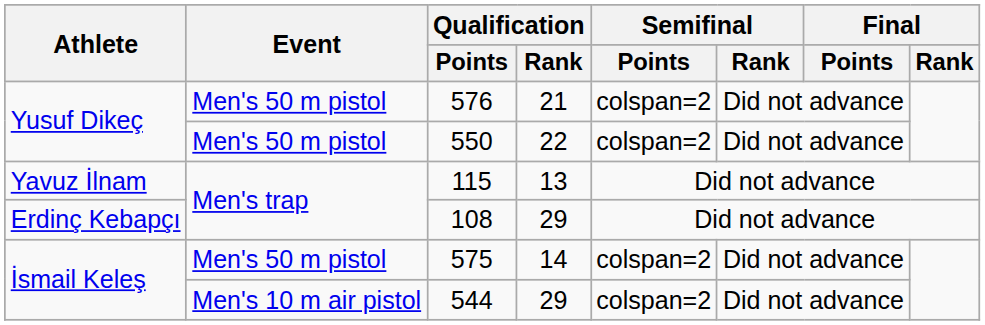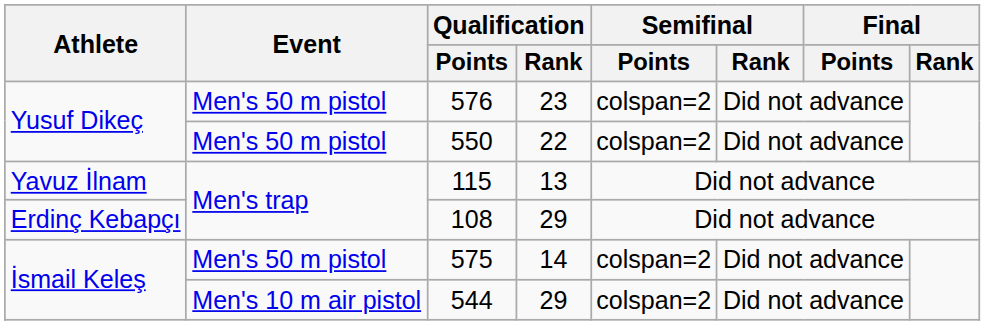(553, 102) 21 -> (553, 102) 23
